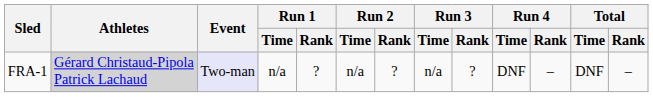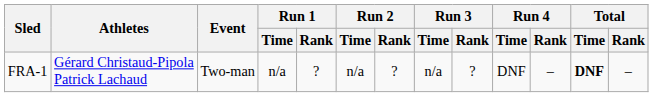(124, 72) lightgrey background -> (124, 72) no background
(228, 72) lavender background -> (228, 72) no background
(589, 72) normal -> (589, 72) bold
